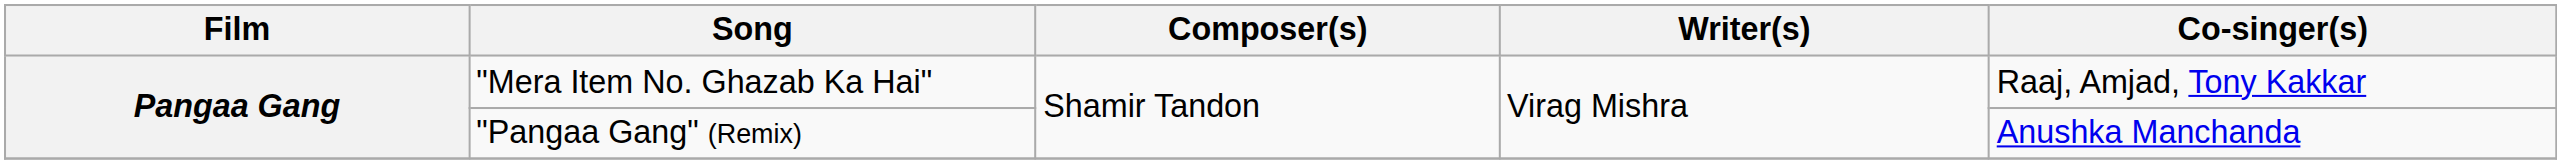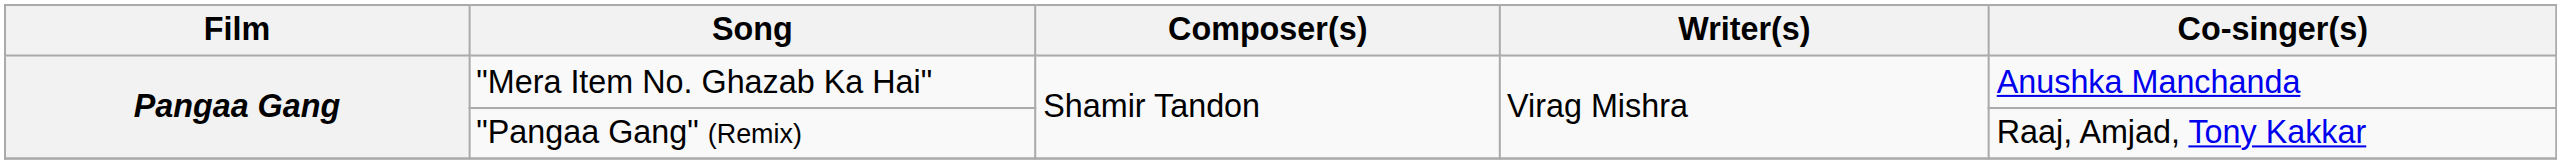(2181, 81) Raaj, Amjad, Tony Kakkar -> (2149, 81) Anushka Manchanda
(2149, 132) Anushka Manchanda -> (2181, 132) Raaj, Amjad, Tony Kakkar
